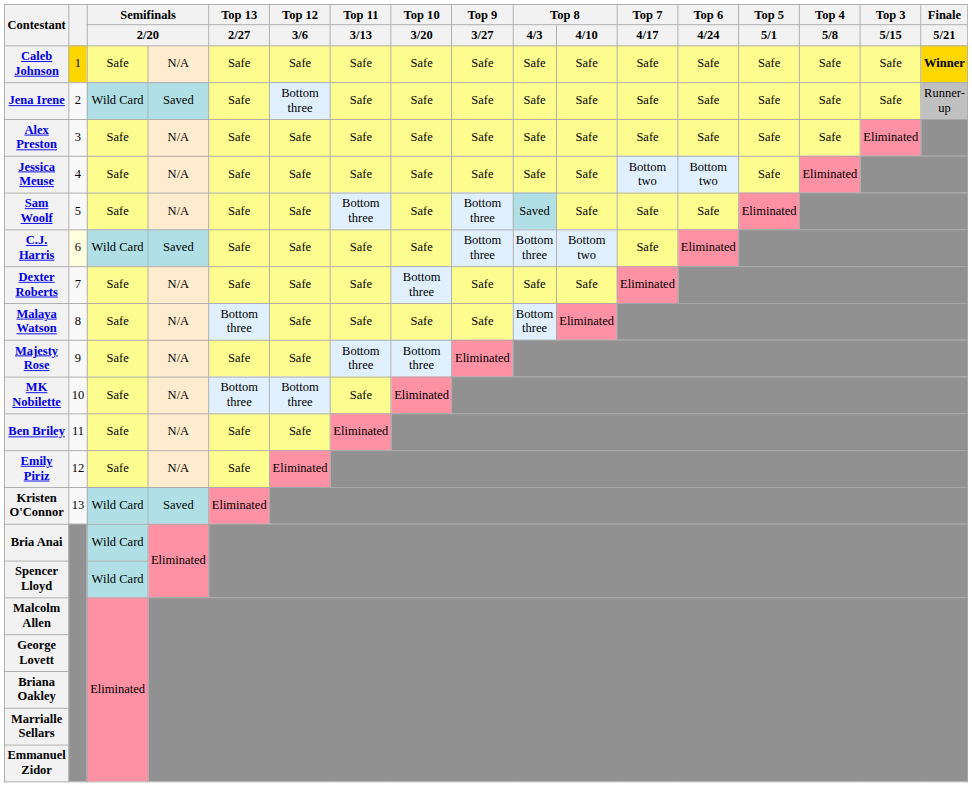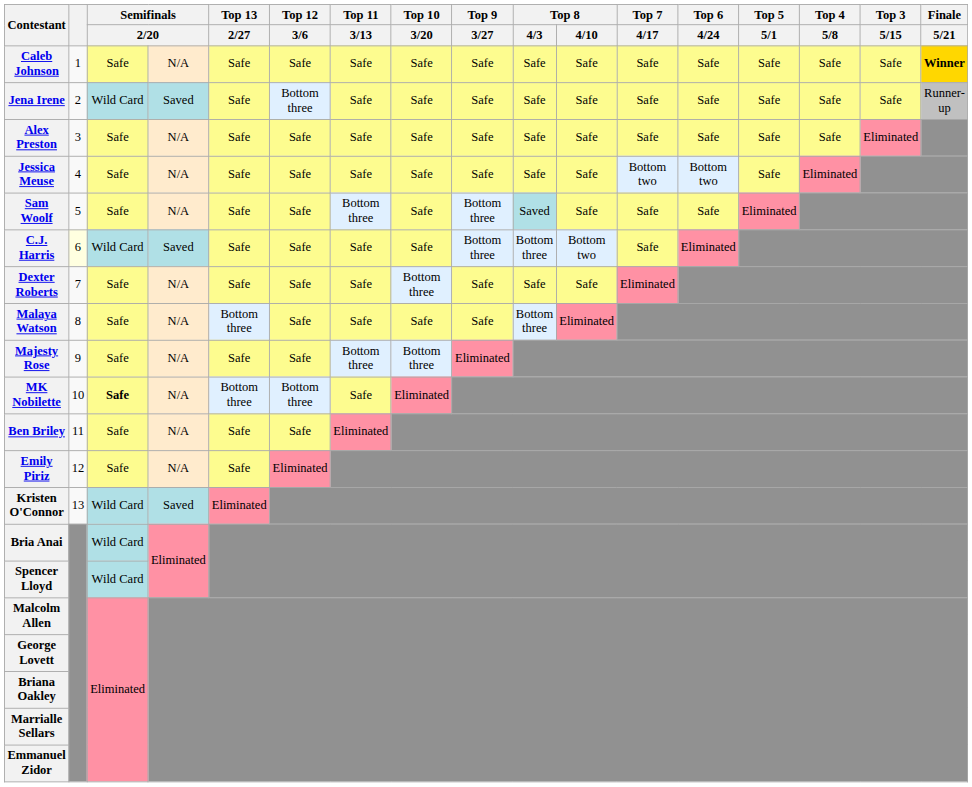(78, 63) gold background -> (78, 63) no background
(118, 394) normal -> (118, 394) bold
